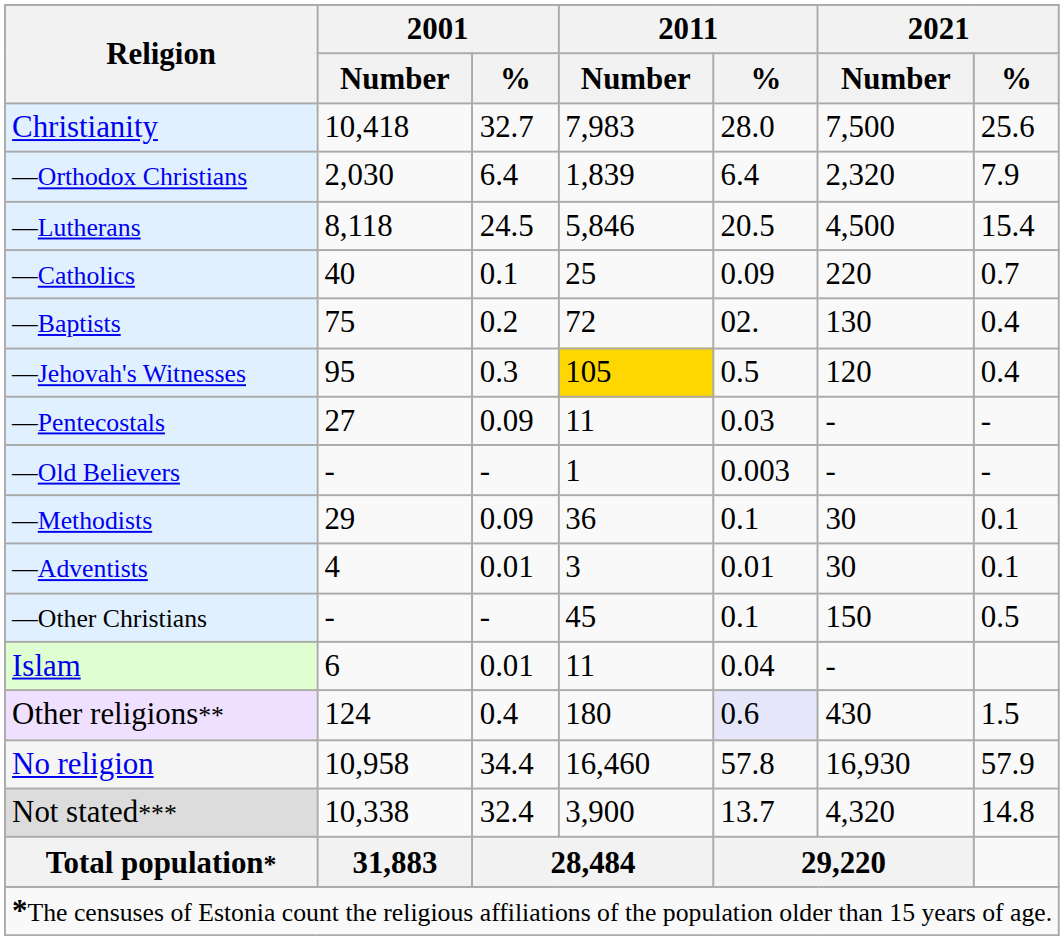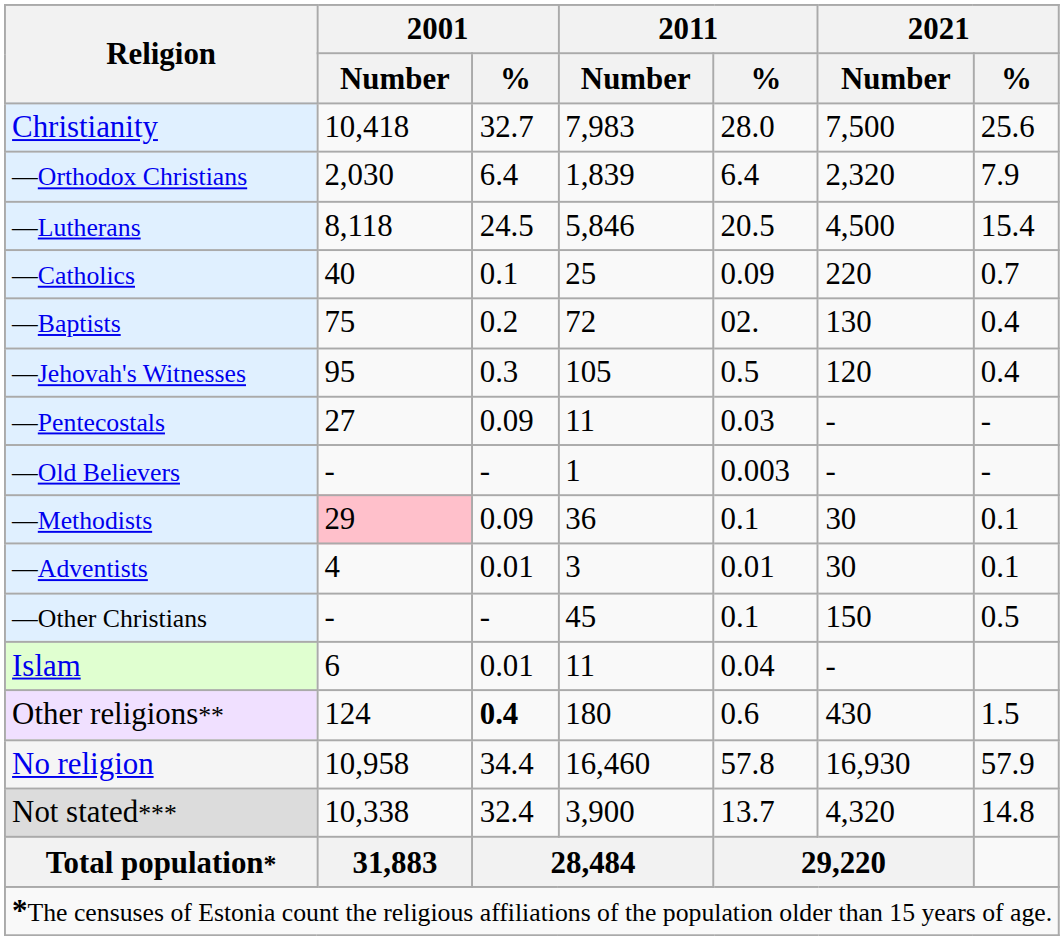(588, 371) gold background -> (588, 371) no background
(340, 518) no background -> (340, 518) pink background
(499, 714) normal -> (499, 714) bold
(740, 714) lavender background -> (740, 714) no background
